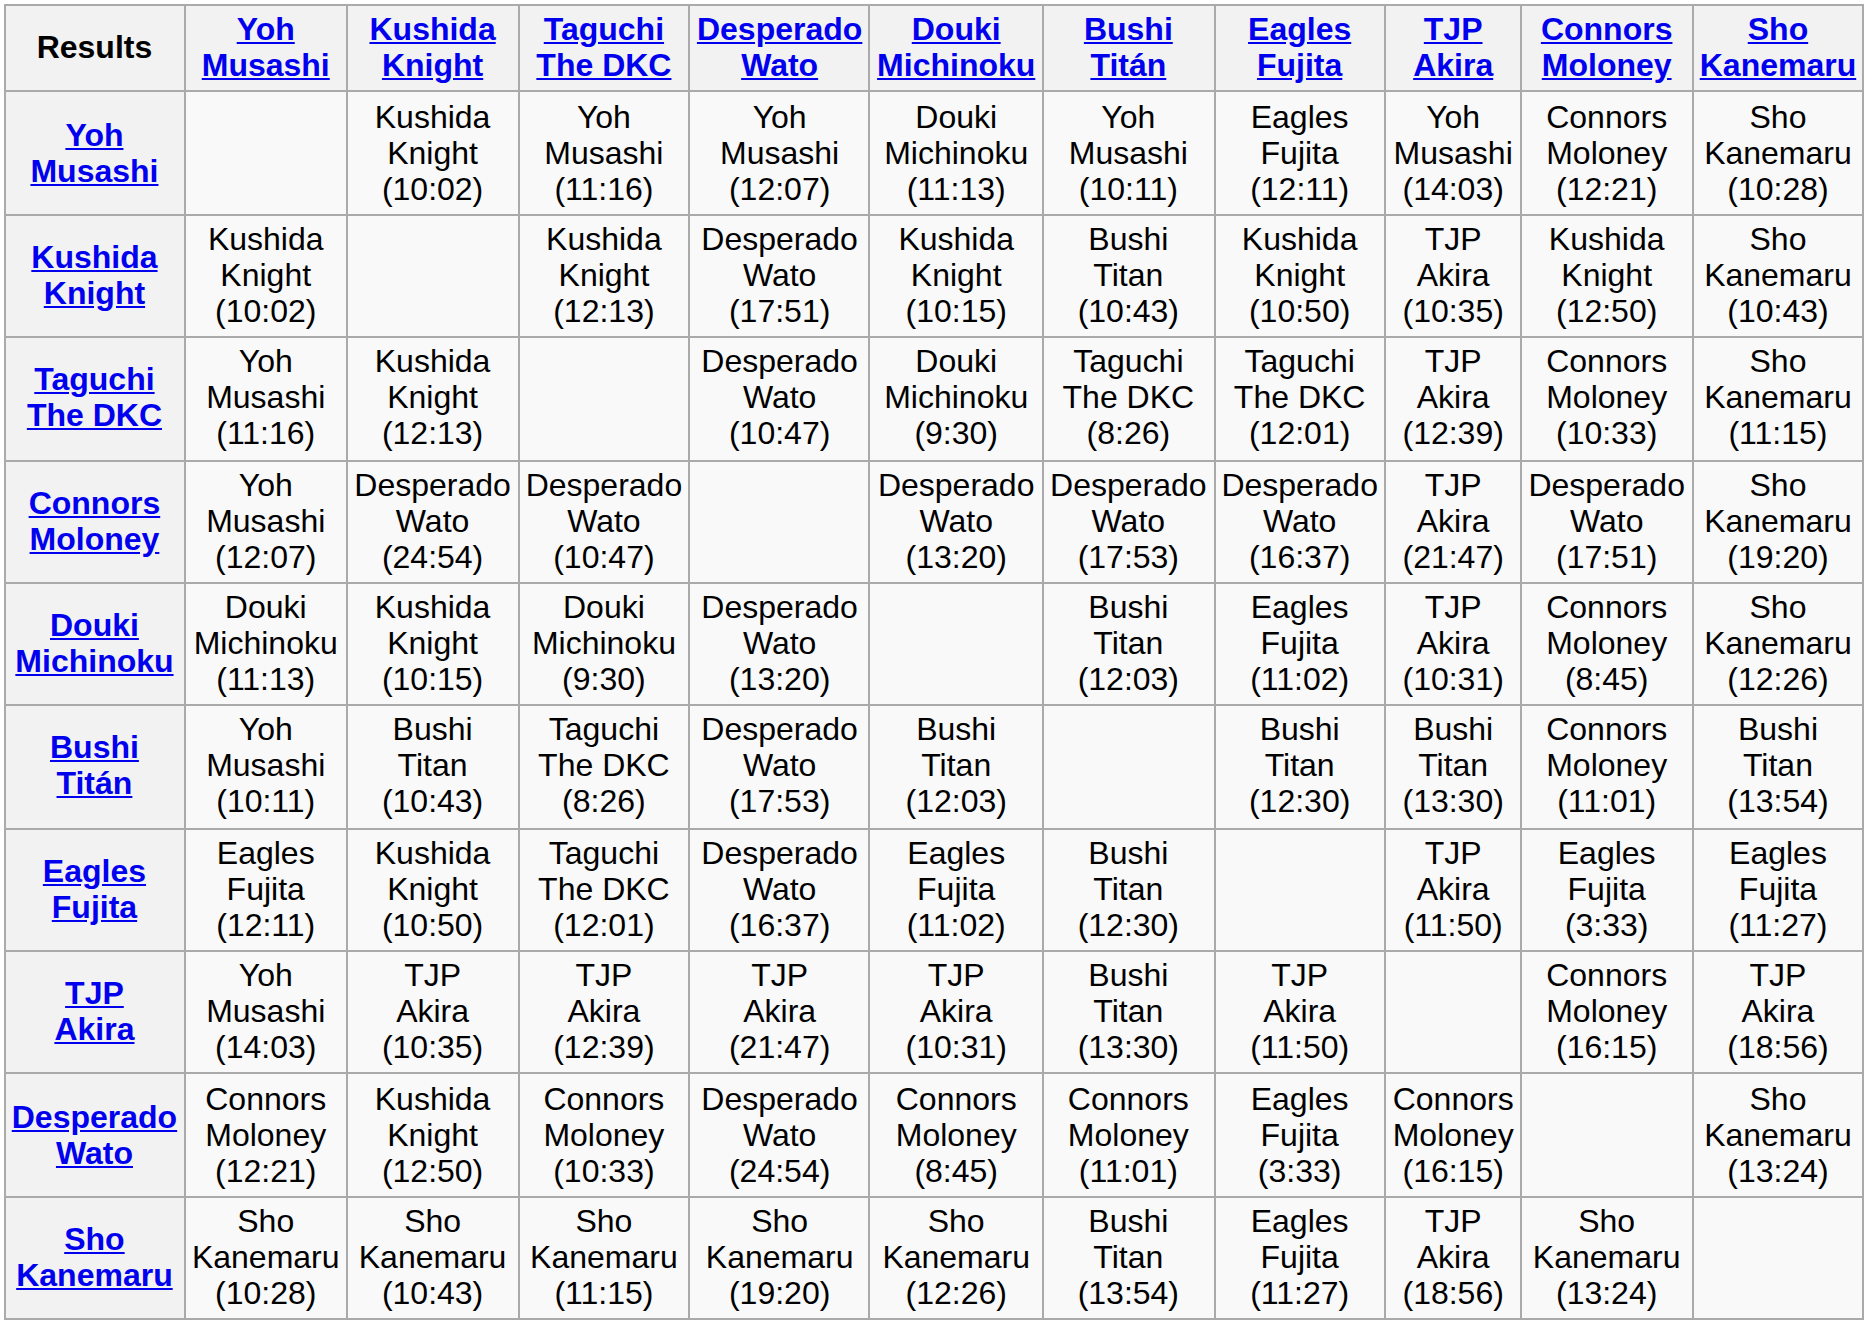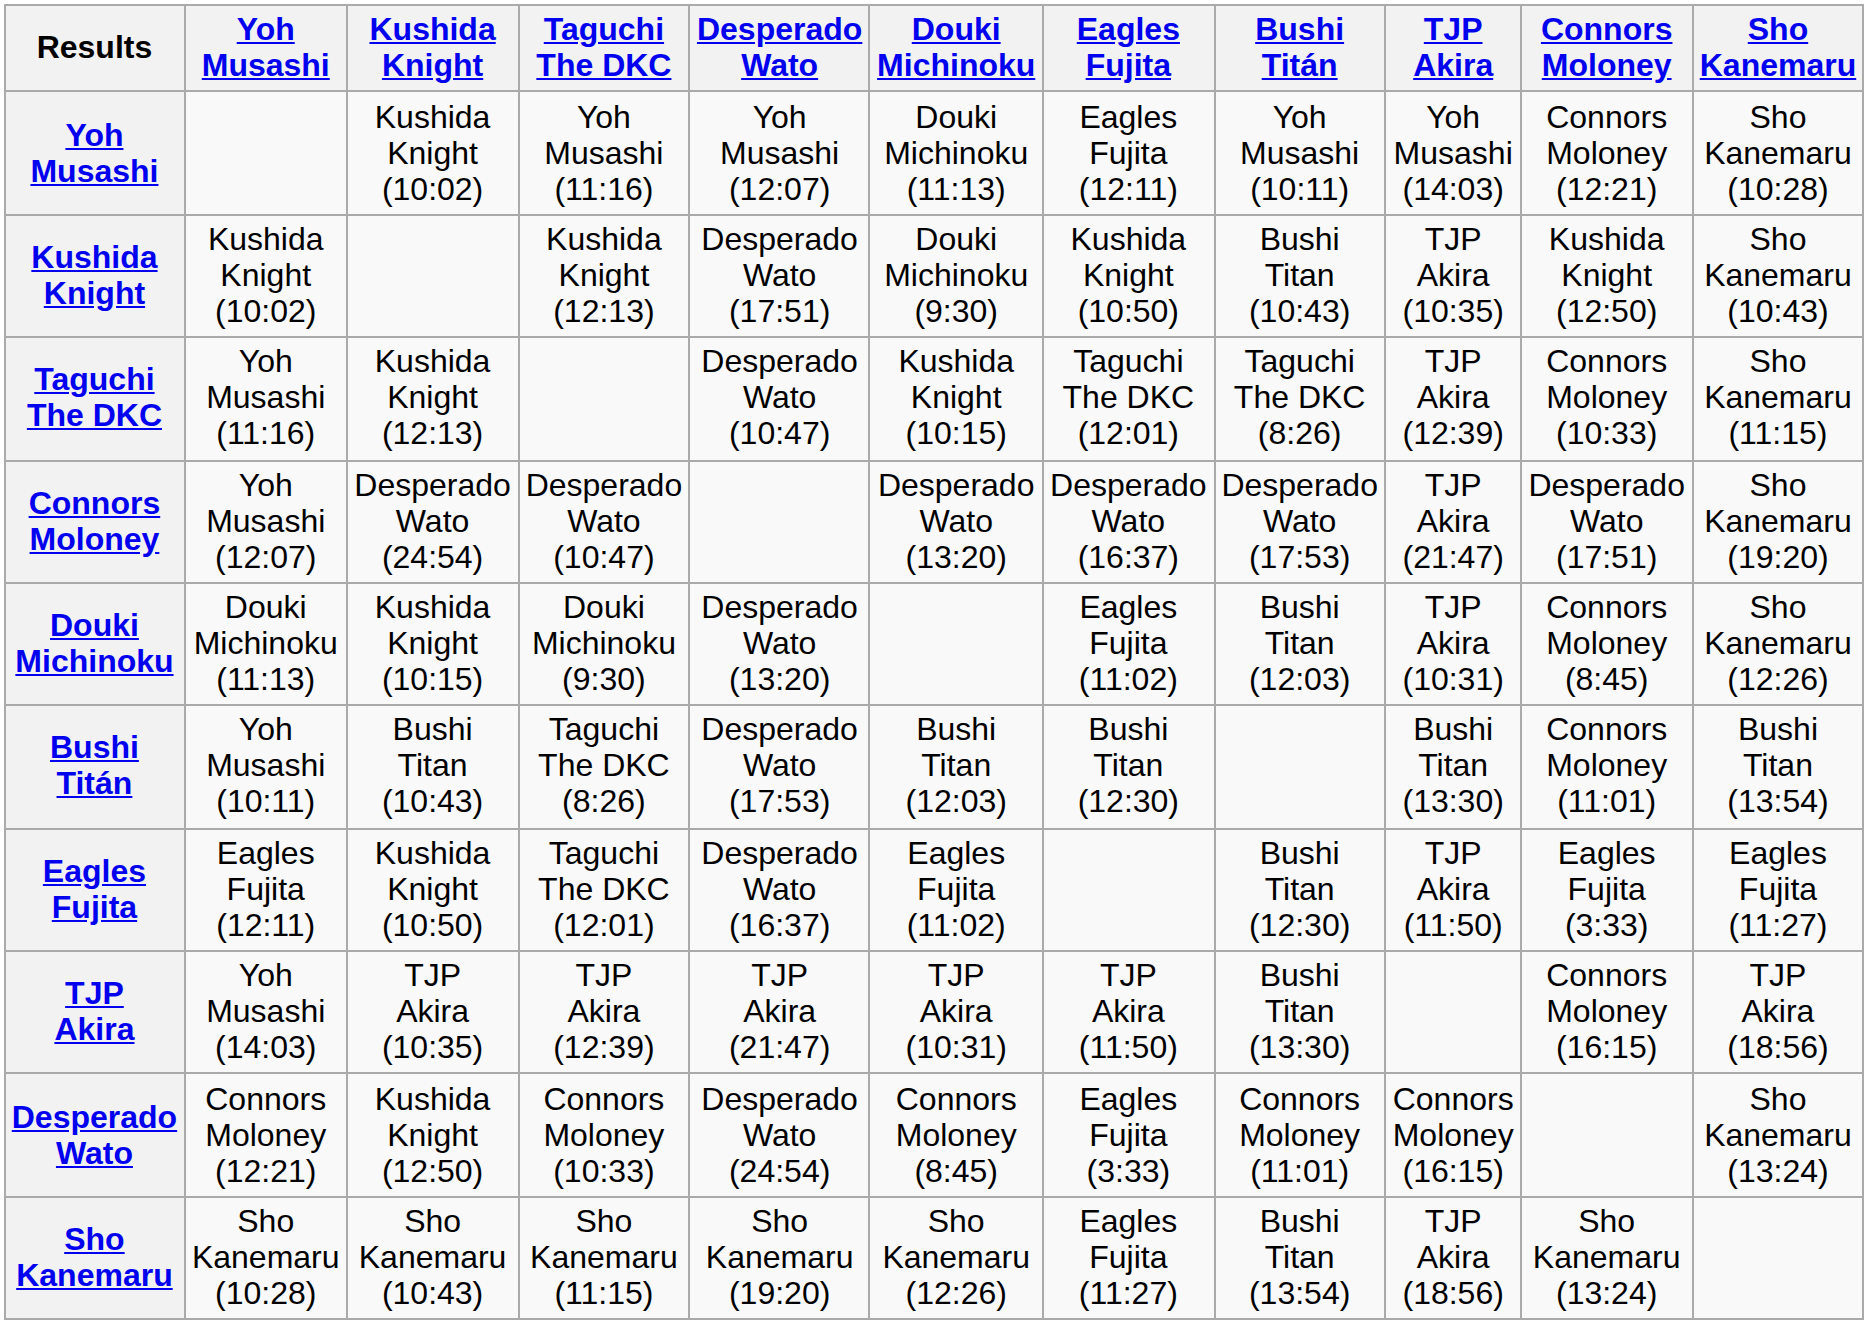columns swapped: (1128, 47) <-> (1300, 47)
(956, 275) Kushida Knight (10:15) -> (956, 275) Douki Michinoku (9:30)
(956, 398) Douki Michinoku (9:30) -> (956, 398) Kushida Knight (10:15)
